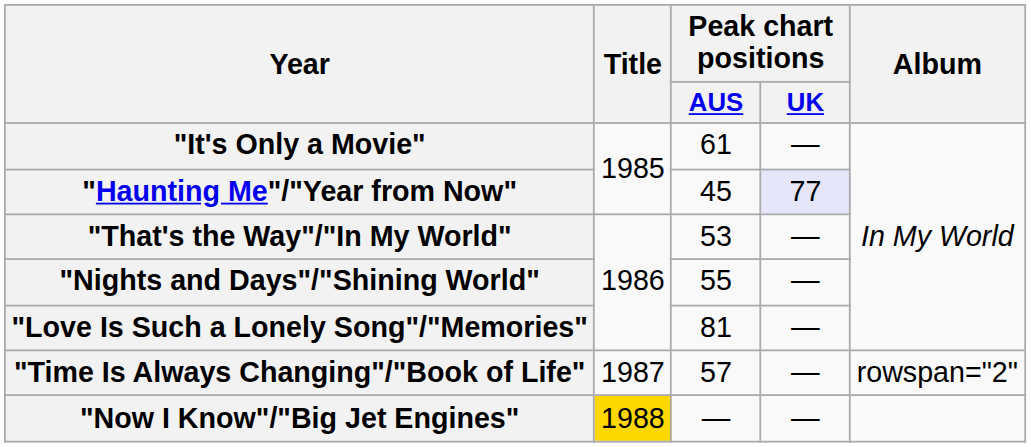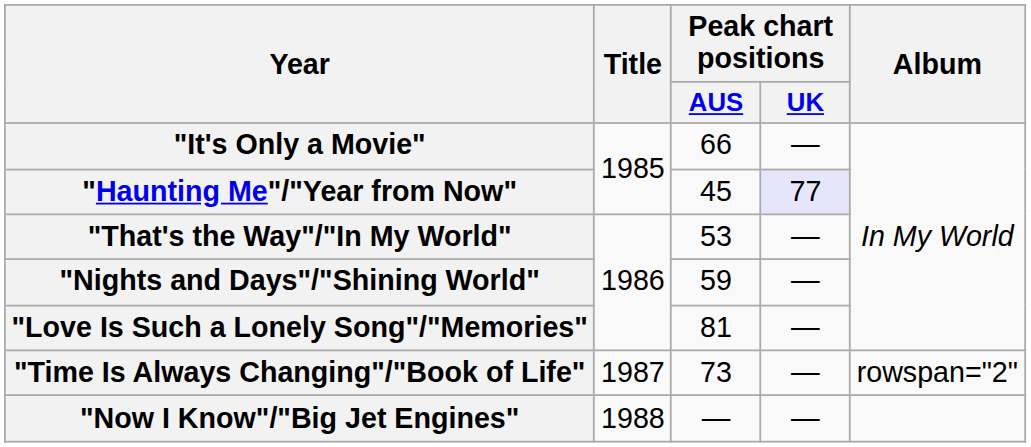(716, 145) 61 -> (716, 145) 66
(716, 281) 55 -> (716, 281) 59
(716, 372) 57 -> (716, 372) 73
(633, 418) gold background -> (633, 418) no background
